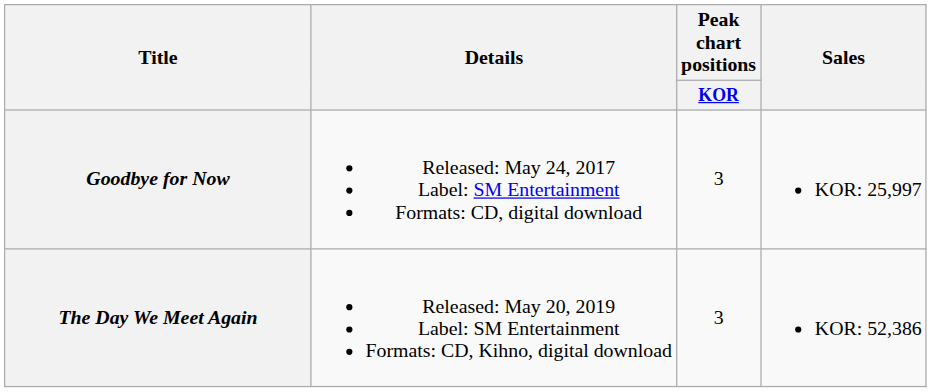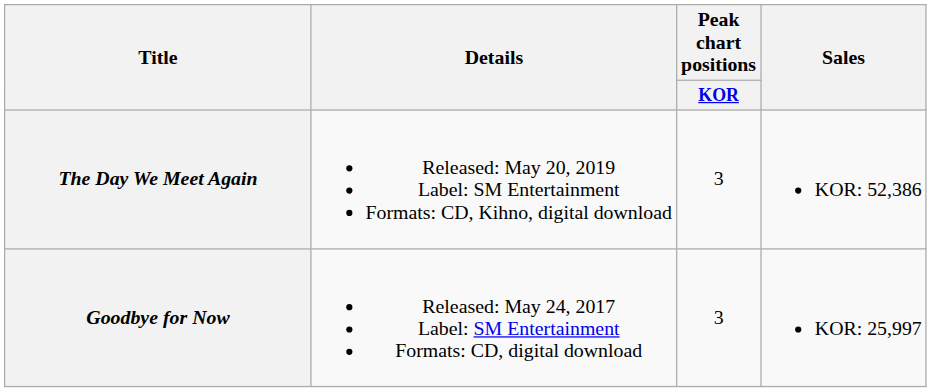rows swapped: (158, 179) <-> (158, 317)
